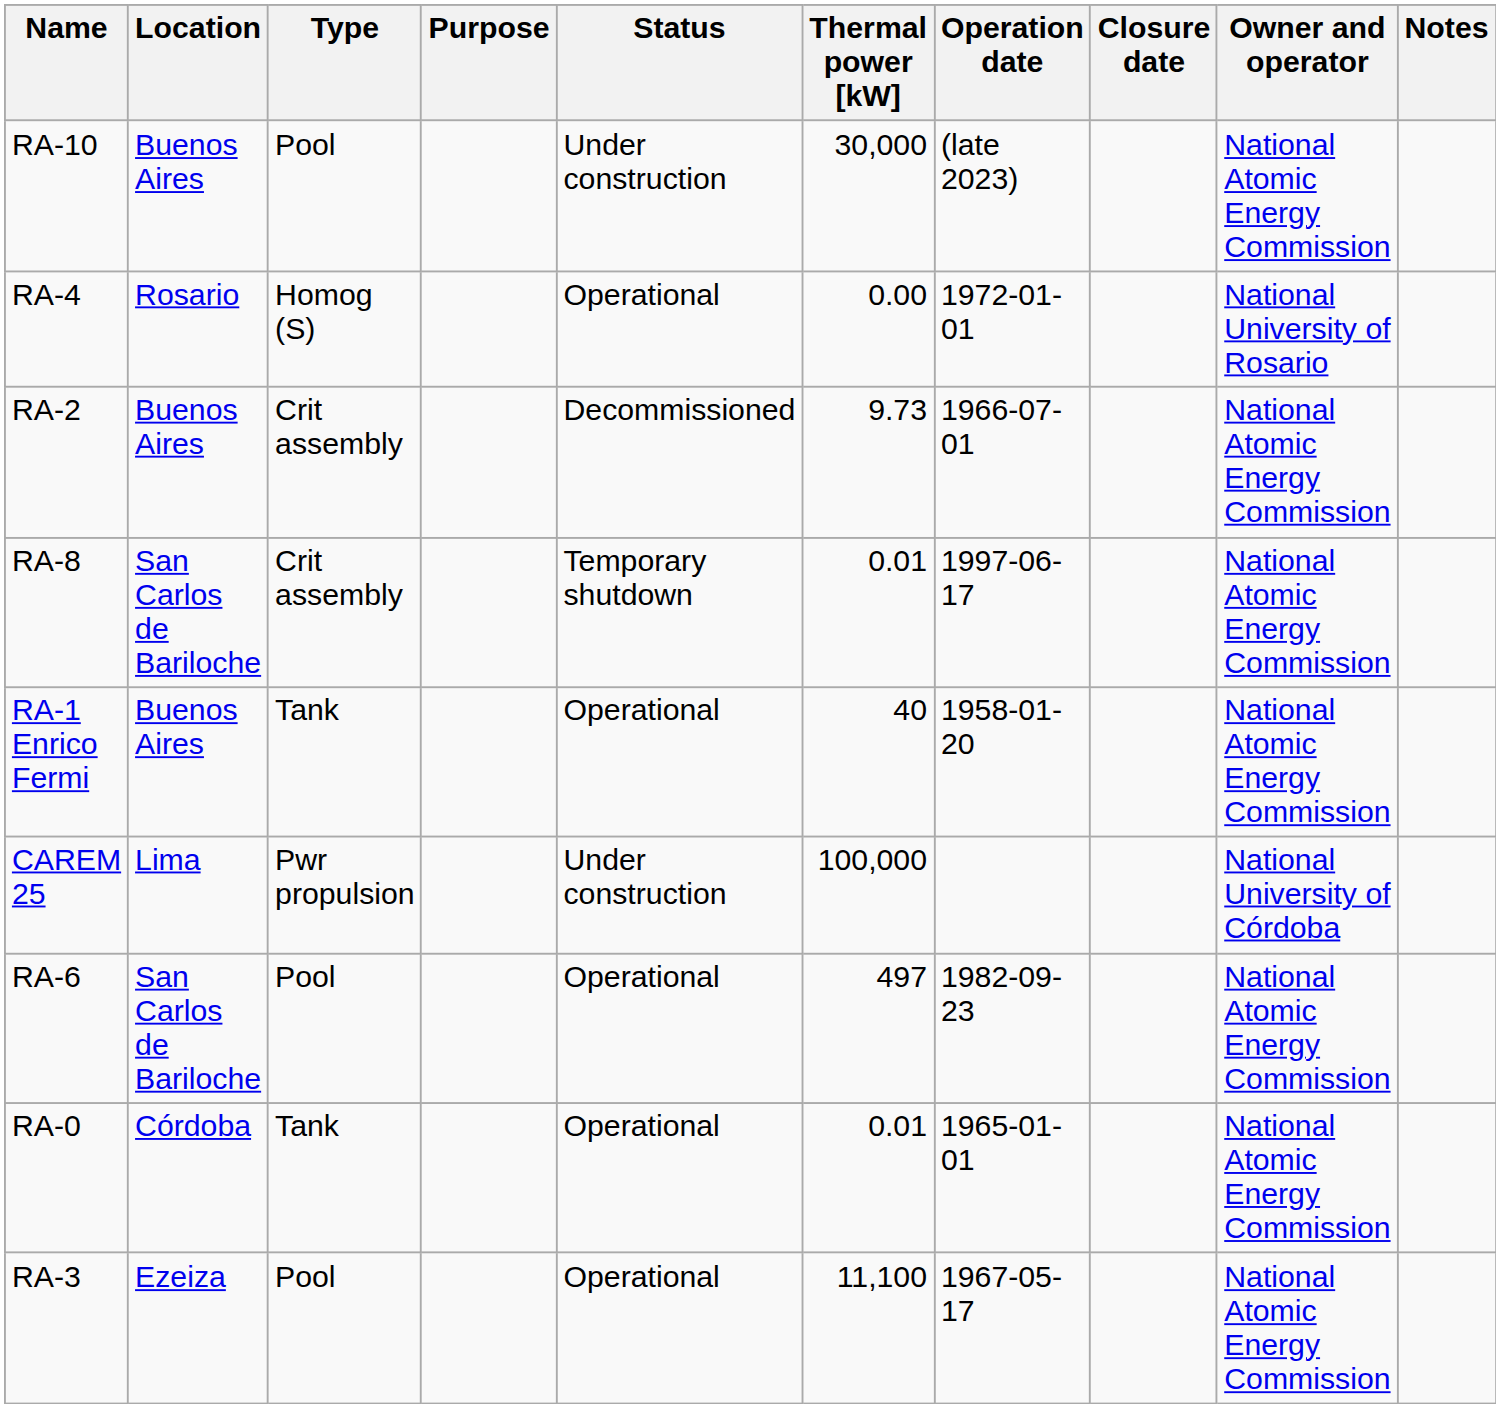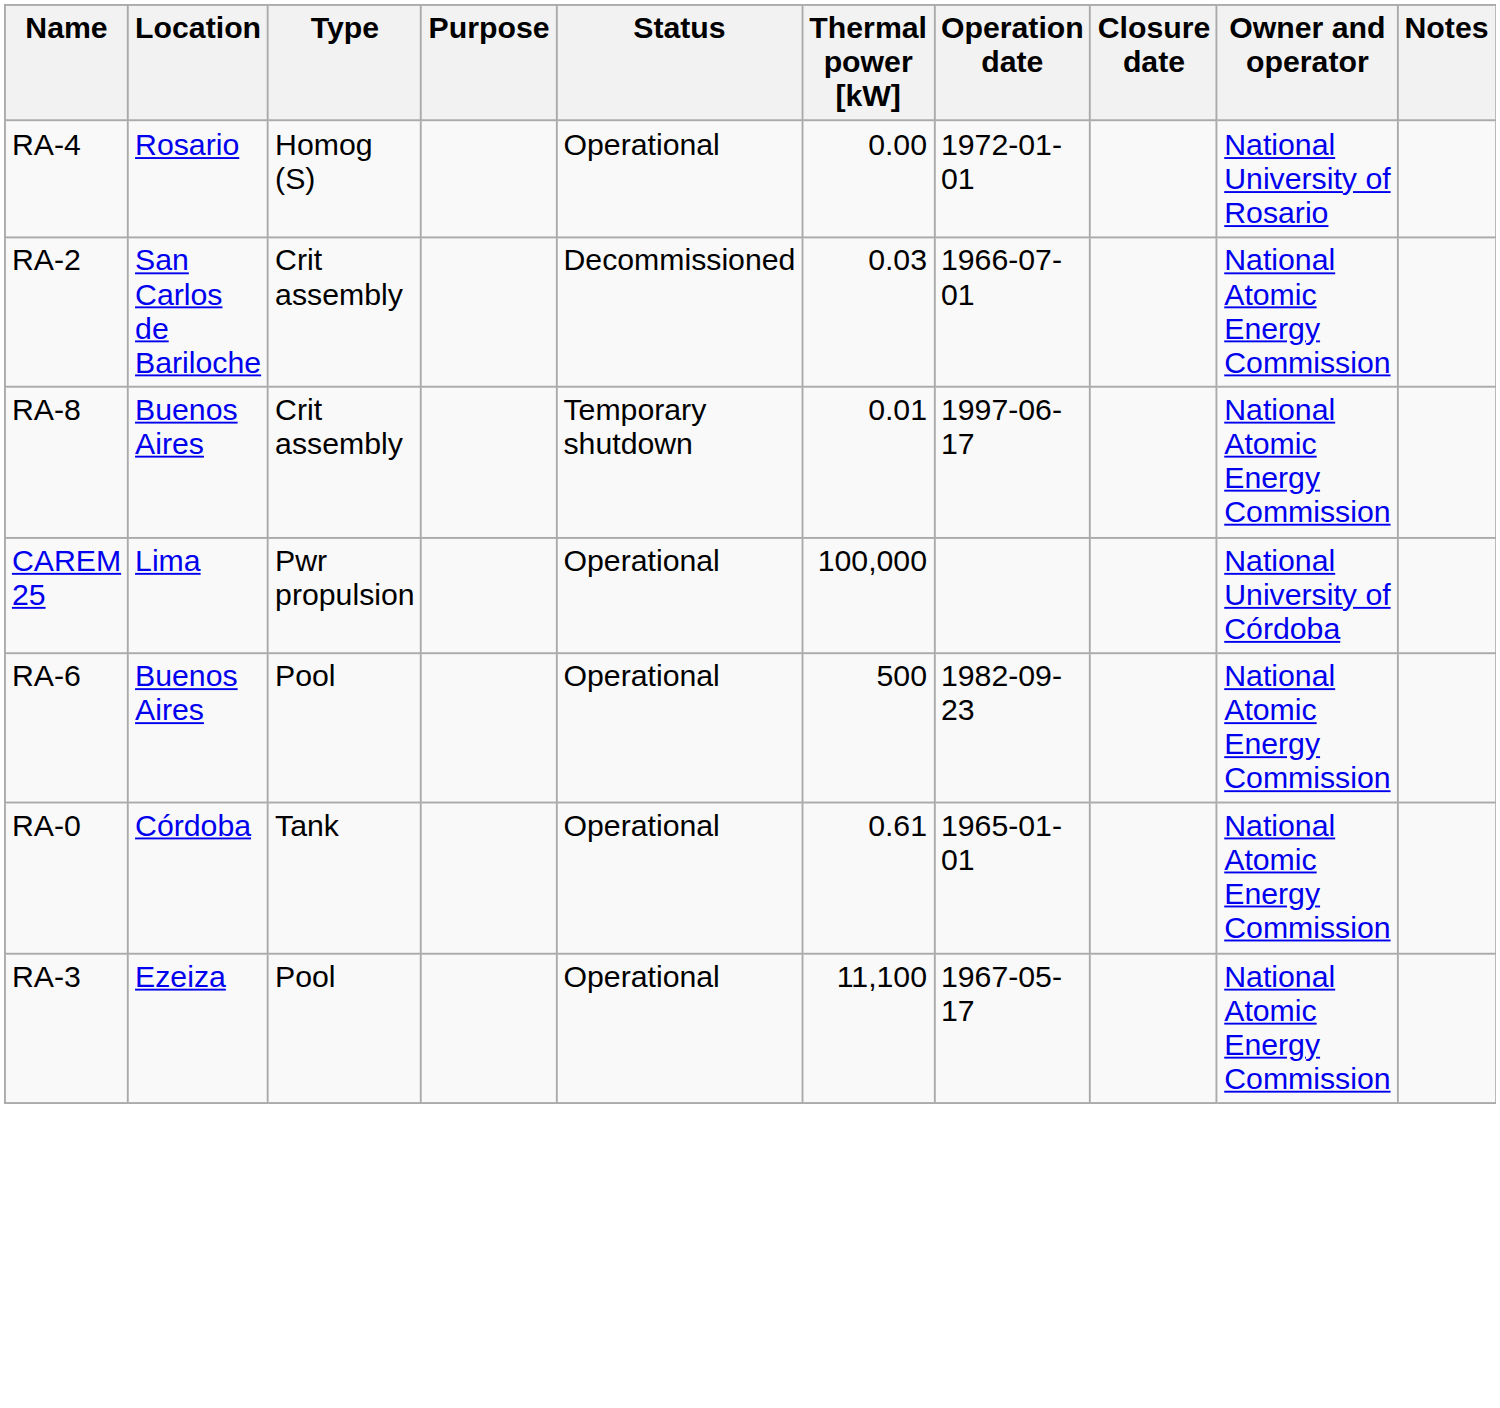- row: (55, 144)
(186, 427) Buenos Aires -> (198, 311) San Carlos de Bariloche
(898, 410) 9.73 -> (898, 260) 0.03
(198, 611) San Carlos de Bariloche -> (186, 427) Buenos Aires
- row: (55, 744)
(645, 877) Under construction -> (642, 560) Operational
(198, 1027) San Carlos de Bariloche -> (186, 693) Buenos Aires
(902, 976) 497 -> (902, 676) 500
(898, 1126) 0.01 -> (898, 826) 0.61
